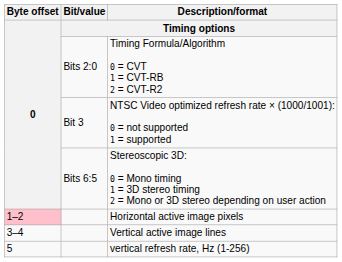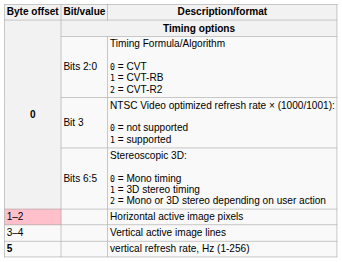(9, 249) normal -> (9, 249) bold
